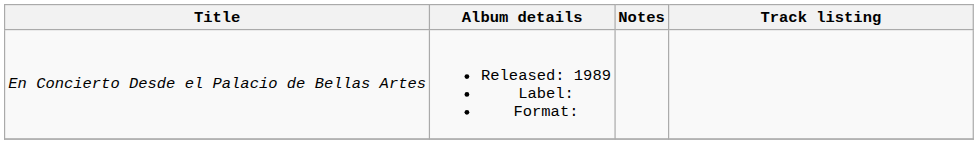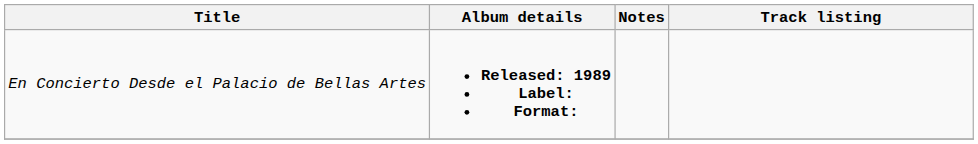(522, 94) normal -> (522, 94) bold
